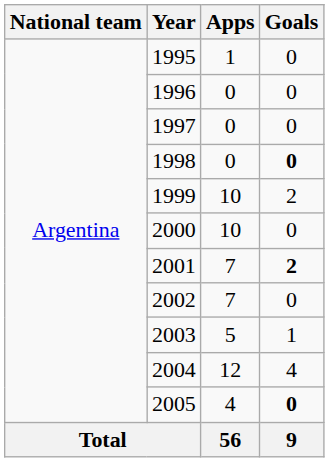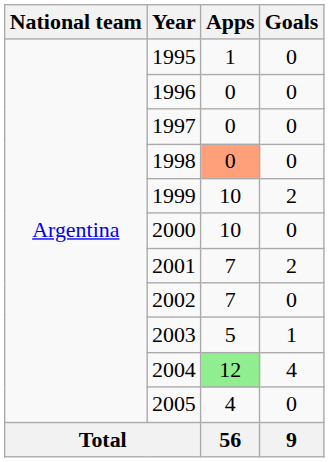(230, 160) no background -> (230, 160) lightsalmon background
(292, 160) bold -> (292, 160) normal
(292, 265) bold -> (292, 265) normal
(230, 369) no background -> (230, 369) lightgreen background
(292, 404) bold -> (292, 404) normal
